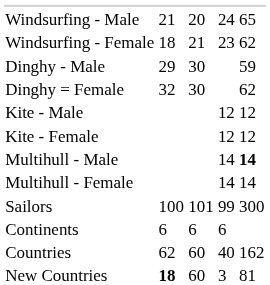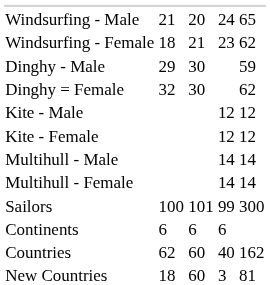(248, 159) bold -> (248, 159) normal
(167, 276) bold -> (167, 276) normal
